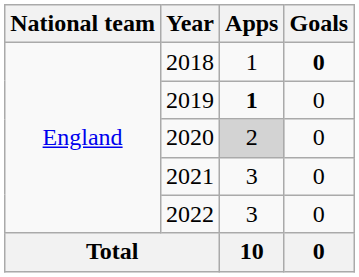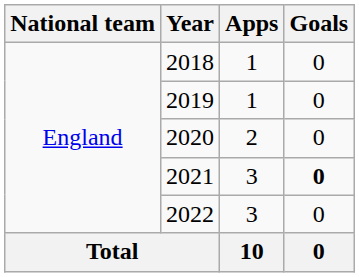(319, 61) bold -> (319, 61) normal
(252, 99) bold -> (252, 99) normal
(252, 137) lightgrey background -> (252, 137) no background
(319, 175) normal -> (319, 175) bold
